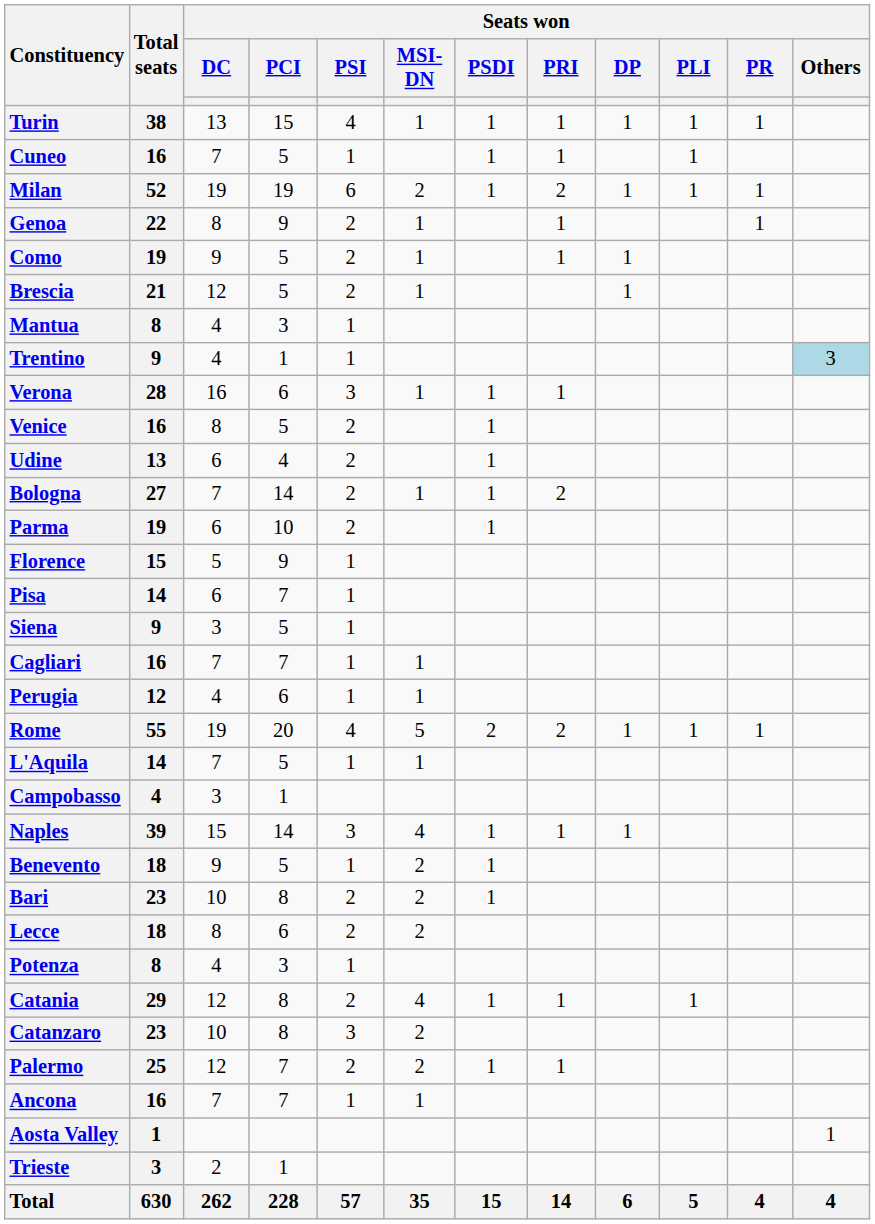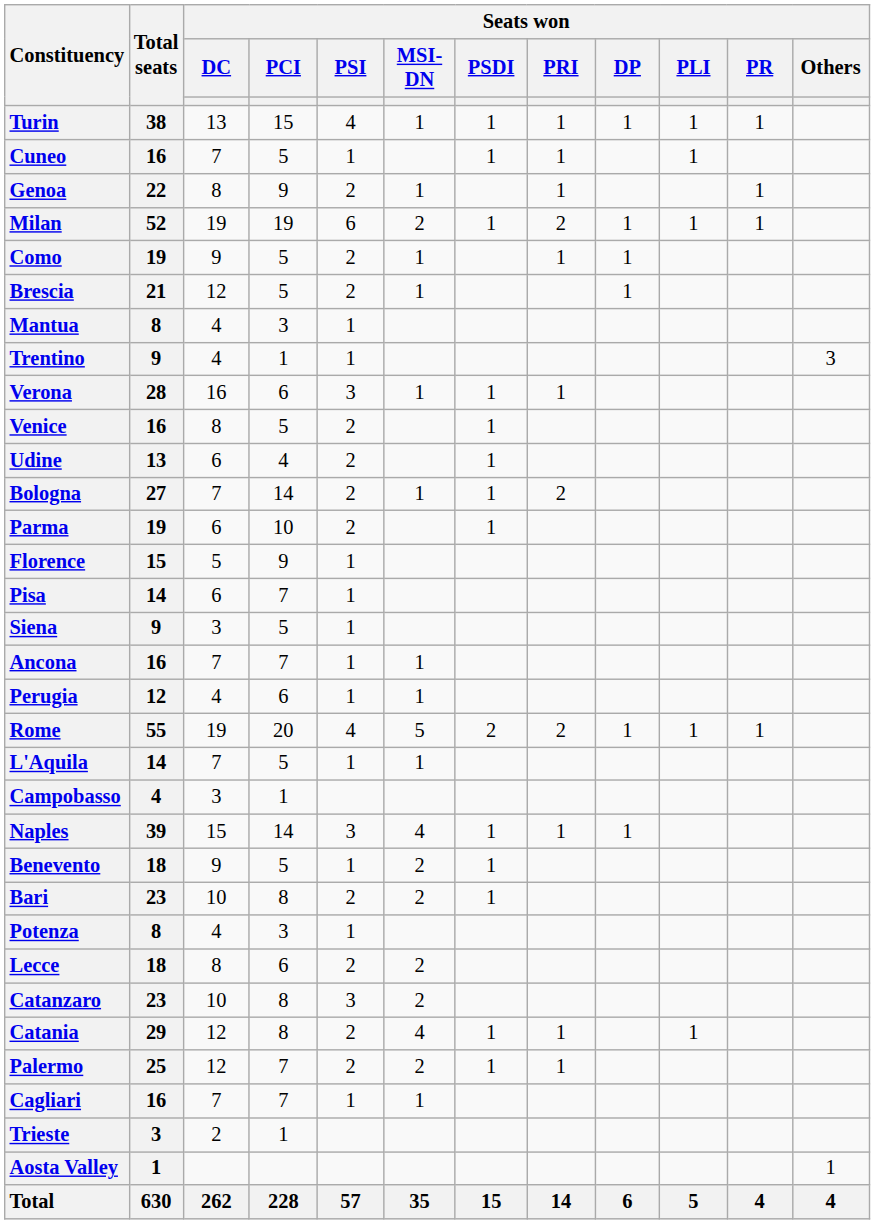rows swapped: (38, 224) <-> (36, 190)
(831, 359) lightblue background -> (831, 359) no background
rows swapped: (43, 1100) <-> (45, 662)
rows swapped: (34, 932) <-> (44, 966)
rows swapped: (55, 1033) <-> (44, 999)
rows swapped: (64, 1134) <-> (39, 1168)
